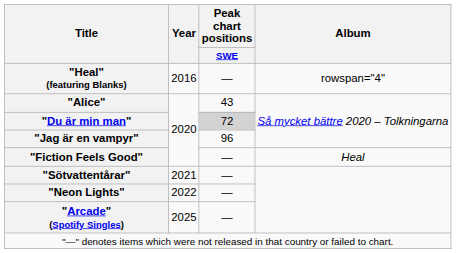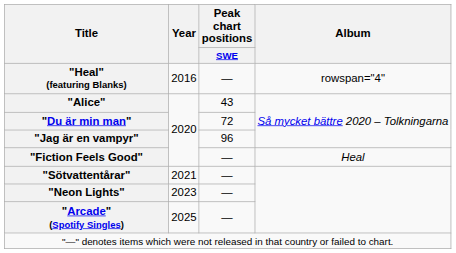(227, 121) lightgrey background -> (227, 121) no background
(184, 193) 2022 -> (184, 193) 2023
